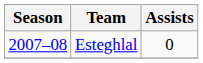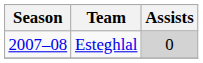(169, 44) no background -> (169, 44) lightgrey background
